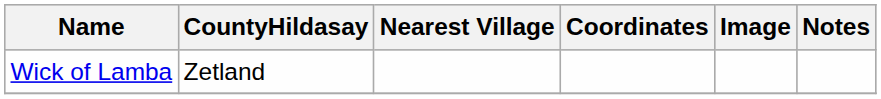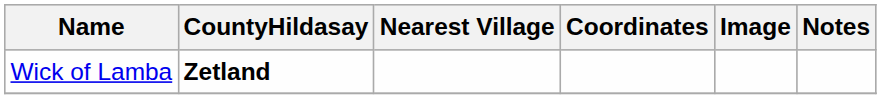(224, 70) normal -> (227, 70) bold
